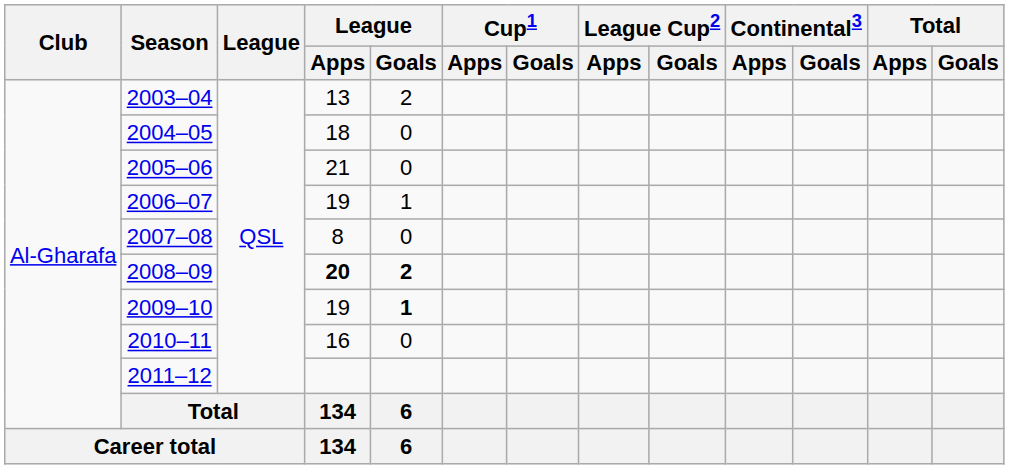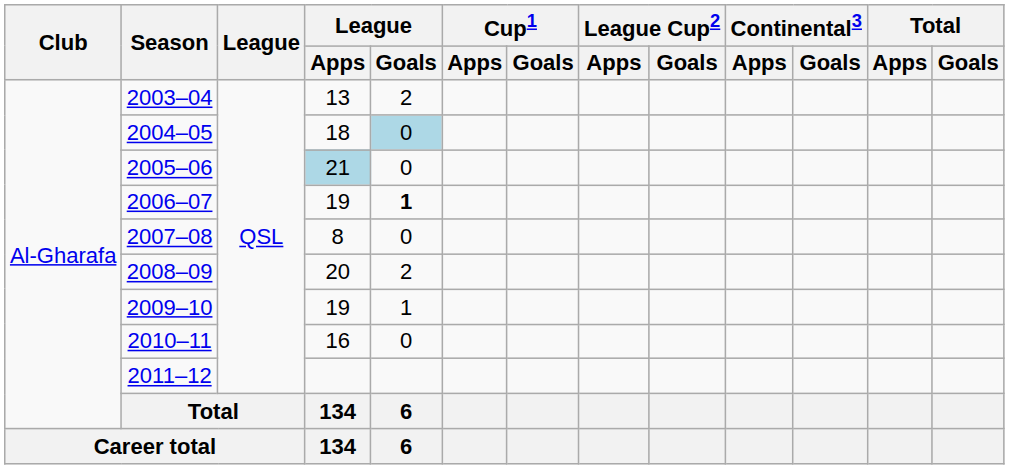(406, 133) no background -> (406, 133) lightblue background
(338, 168) no background -> (338, 168) lightblue background
(406, 202) normal -> (406, 202) bold
(338, 272) bold -> (338, 272) normal
(406, 272) bold -> (406, 272) normal
(406, 307) bold -> (406, 307) normal
